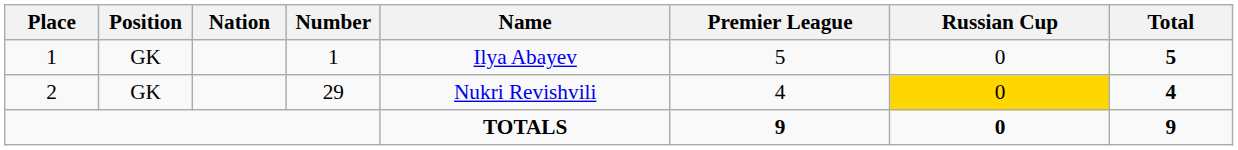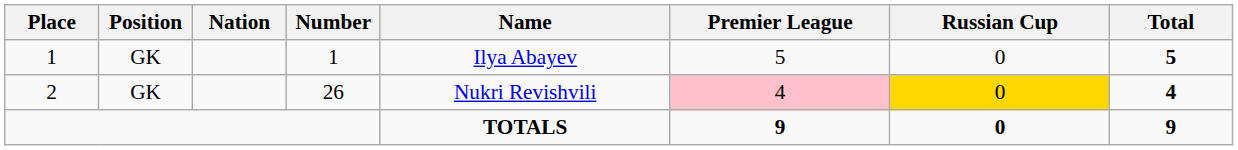(333, 92) 29 -> (333, 92) 26
(780, 92) no background -> (780, 92) pink background
